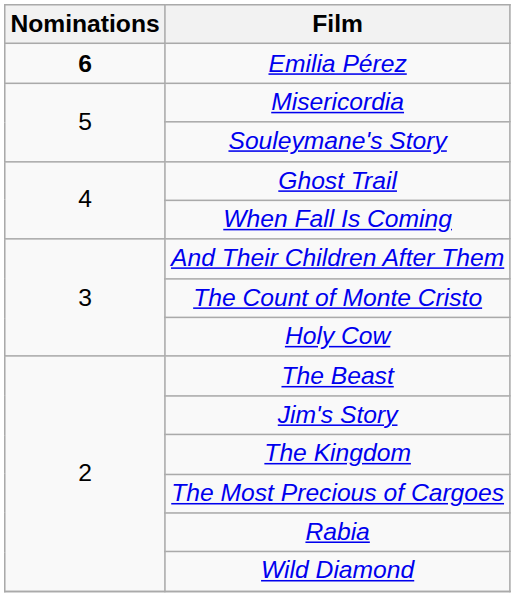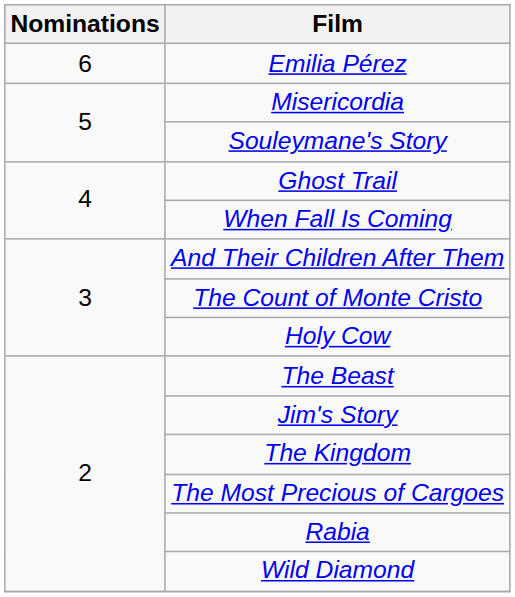(85, 63) bold -> (85, 63) normal
